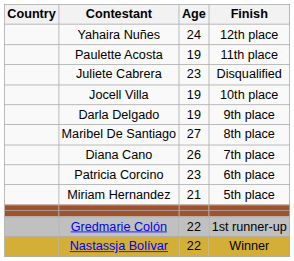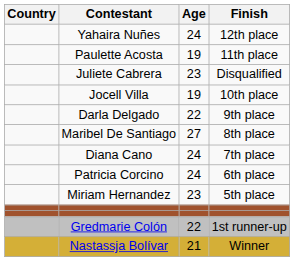(194, 114) 19 -> (194, 114) 22
(194, 154) 26 -> (194, 154) 24
(194, 174) 23 -> (194, 174) 24
(194, 194) 21 -> (194, 194) 23
(194, 246) 22 -> (194, 246) 21
